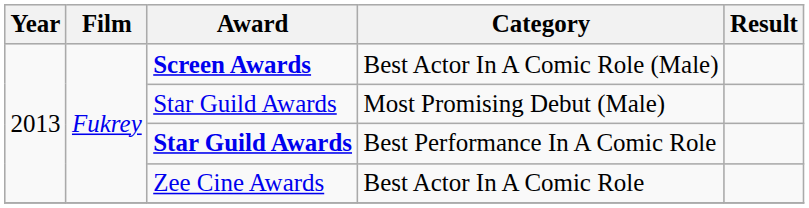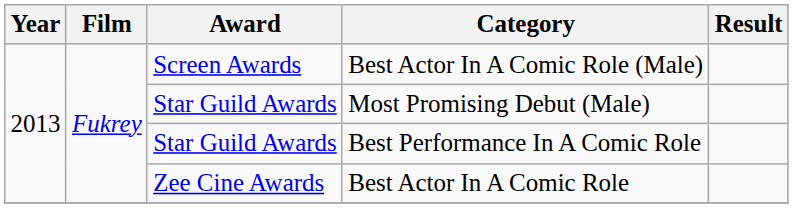(232, 63) bold -> (227, 63) normal
(253, 143) bold -> (245, 143) normal
